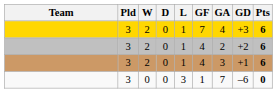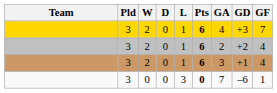columns swapped: (202, 12) <-> (263, 12)
